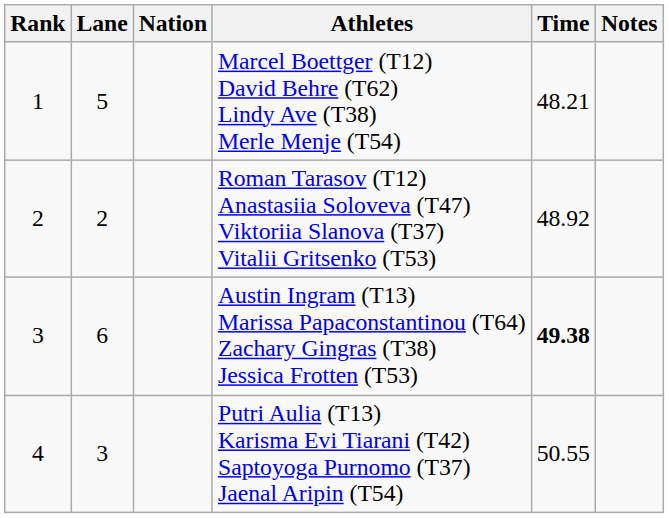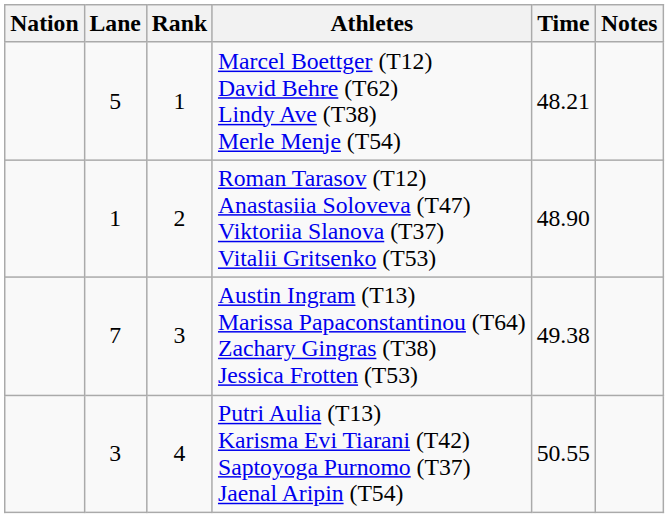columns swapped: (38, 23) <-> (173, 23)
(102, 218) 2 -> (115, 218) 1
(563, 218) 48.92 -> (563, 218) 48.90
(102, 335) 6 -> (115, 335) 7
(563, 335) bold -> (563, 335) normal
